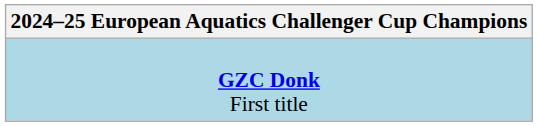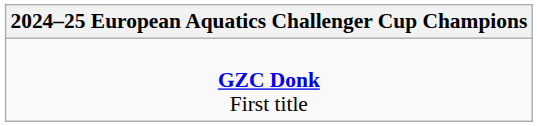(269, 91) lightblue background -> (269, 91) no background
